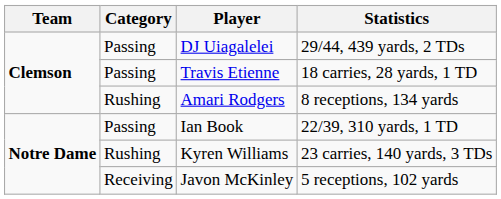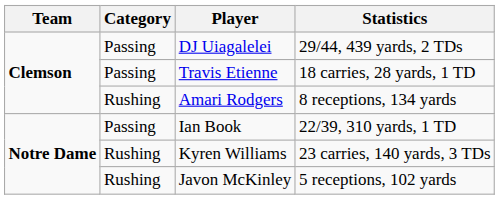(138, 180) Receiving -> (132, 180) Rushing
